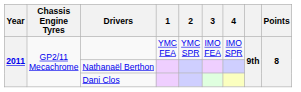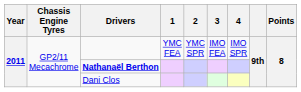(118, 66) normal -> (121, 66) bold
